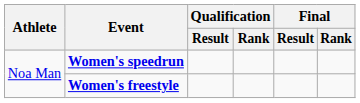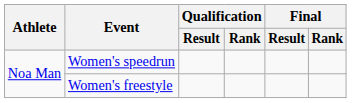(126, 62) bold -> (121, 62) normal
(123, 85) bold -> (120, 85) normal
